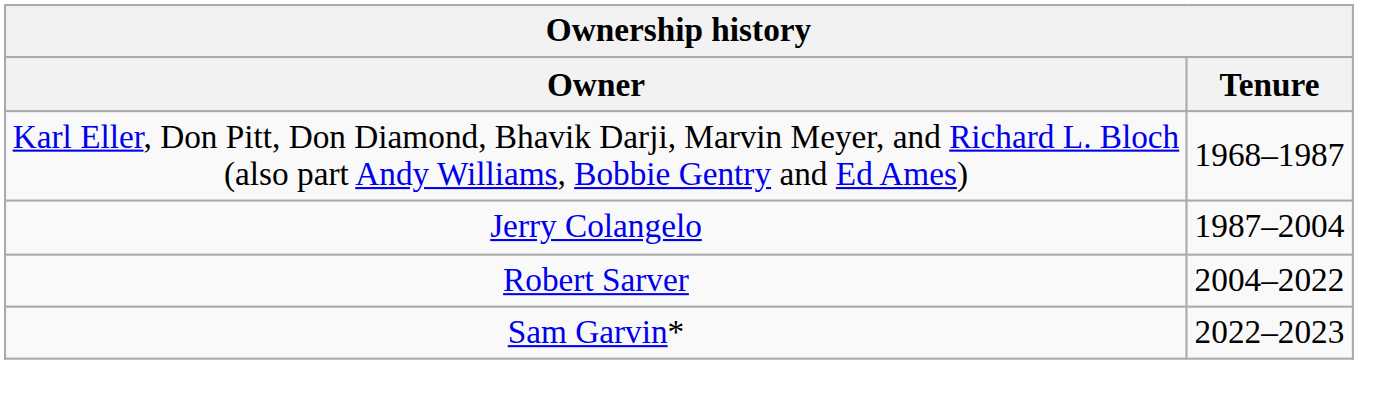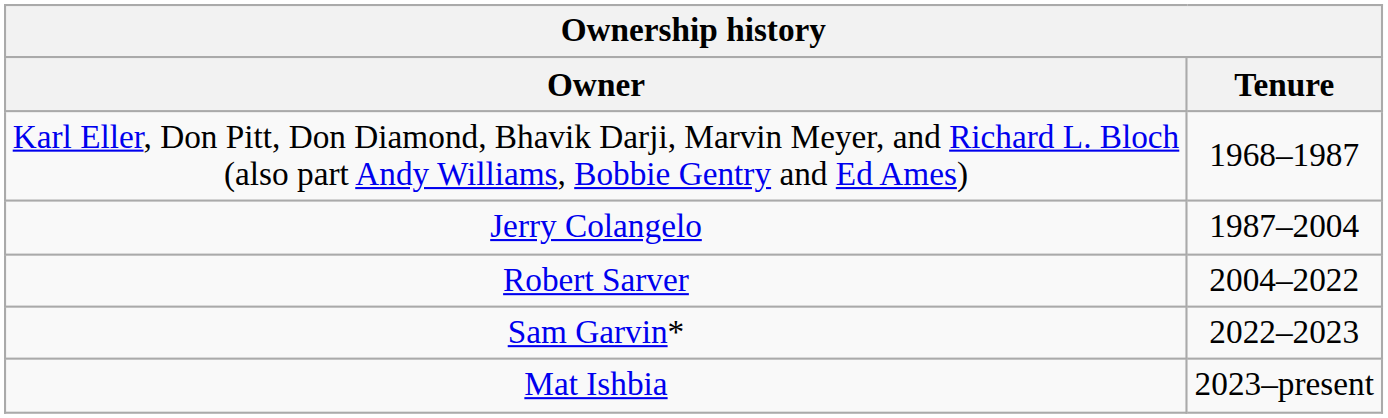+ row: (596, 385)
